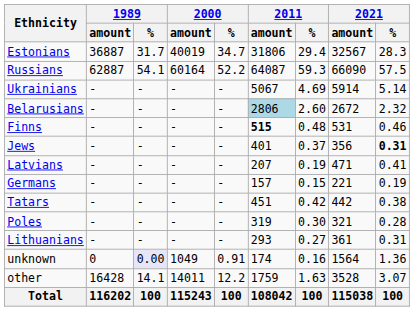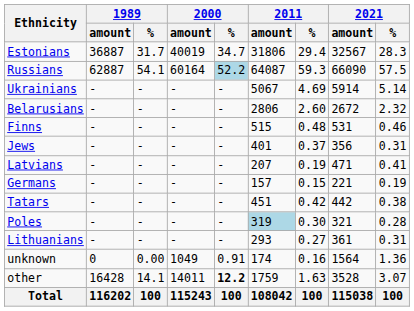(231, 70) no background -> (231, 70) lightblue background
(265, 108) lightblue background -> (265, 108) no background
(261, 127) bold -> (261, 127) normal
(393, 146) bold -> (393, 146) normal
(261, 221) no background -> (261, 221) lightblue background
(151, 259) lavender background -> (151, 259) no background
(231, 278) normal -> (231, 278) bold
